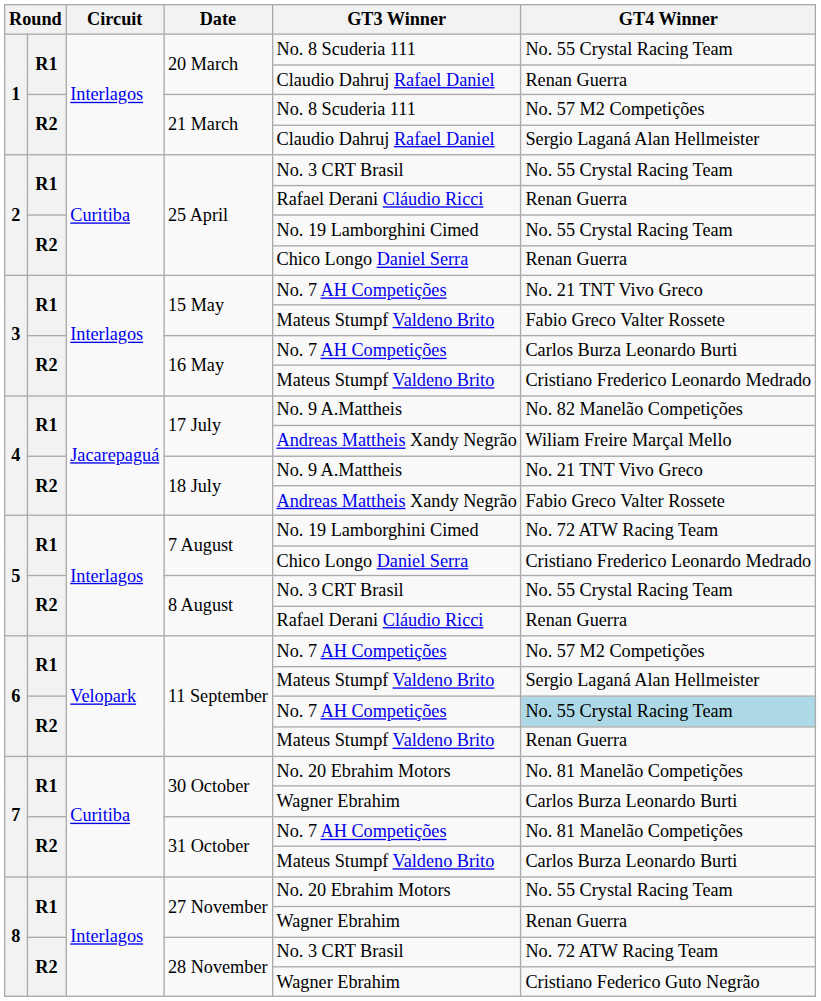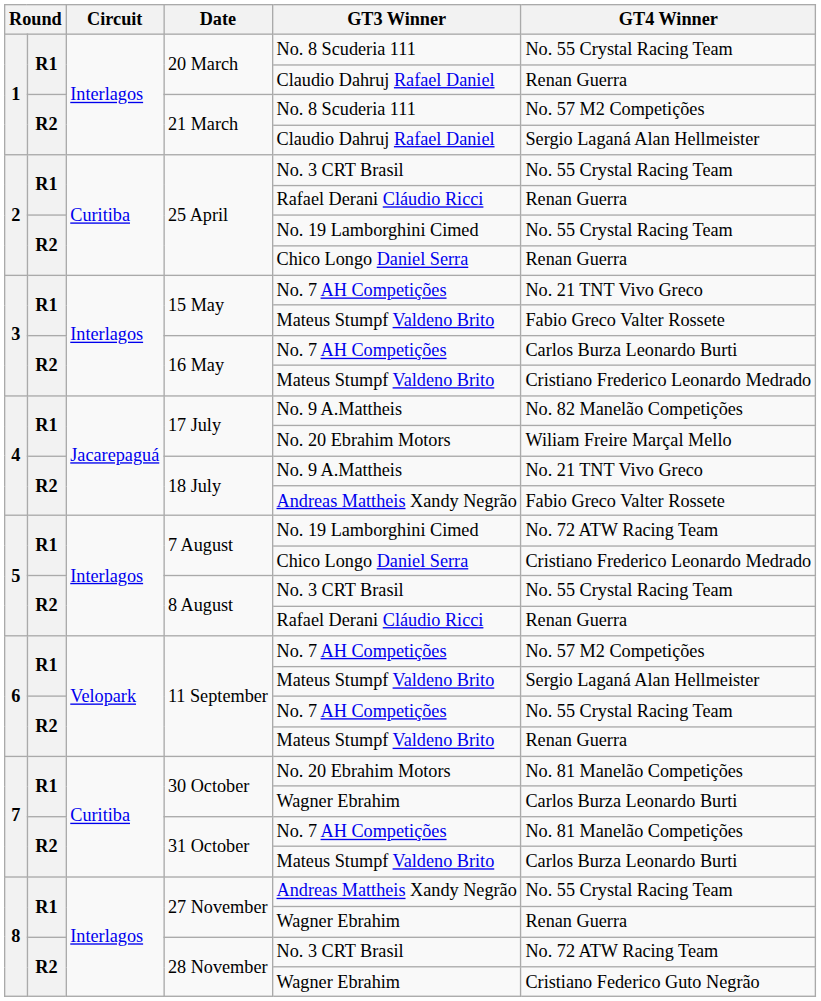(397, 440) Andreas Mattheis Xandy Negrão -> (364, 440) No. 20 Ebrahim Motors
(629, 710) lightblue background -> (629, 710) no background
(364, 891) No. 20 Ebrahim Motors -> (397, 891) Andreas Mattheis Xandy Negrão
